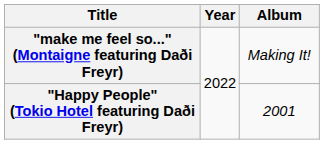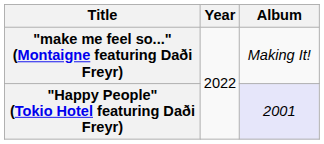(279, 111) no background -> (279, 111) lavender background
